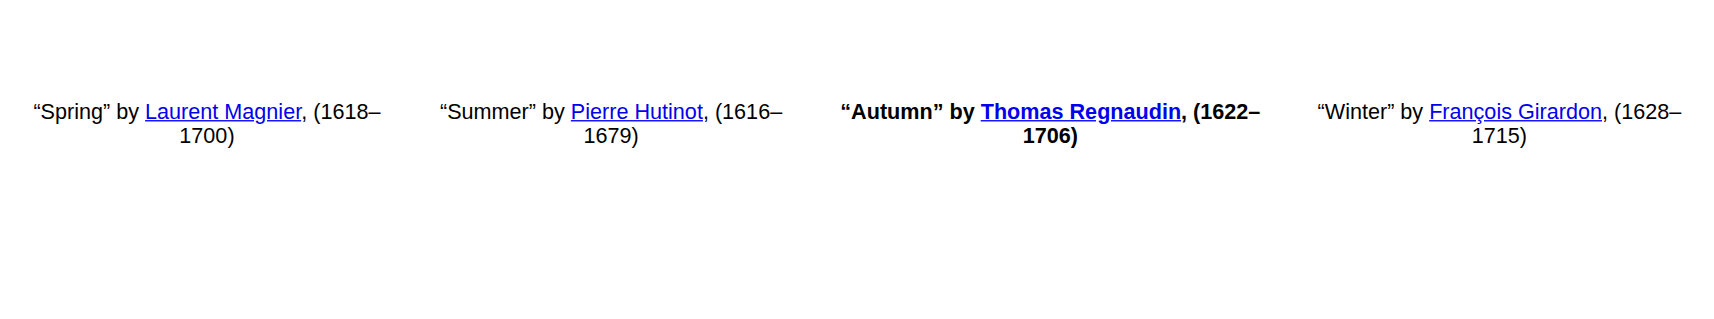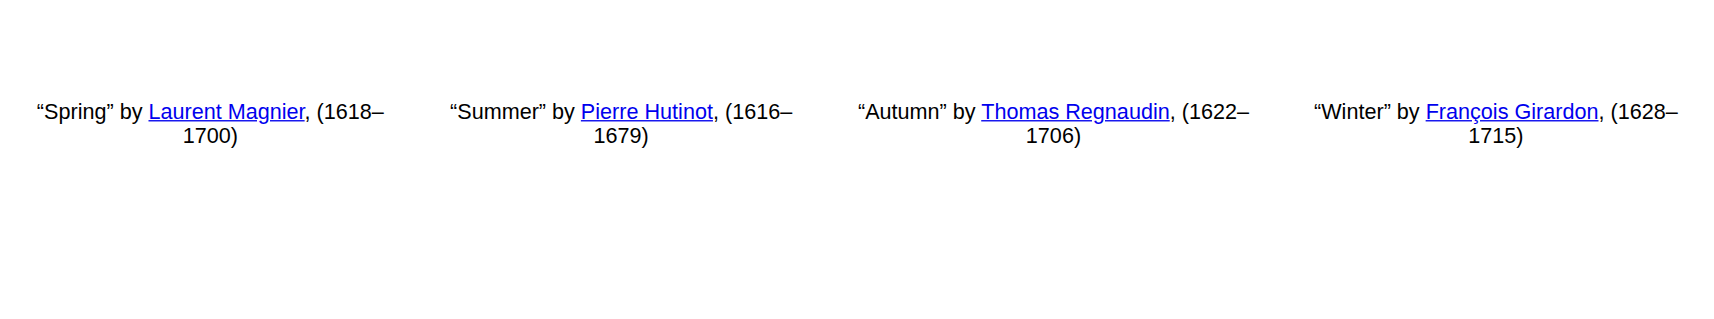(1050, 123) bold -> (1053, 123) normal
